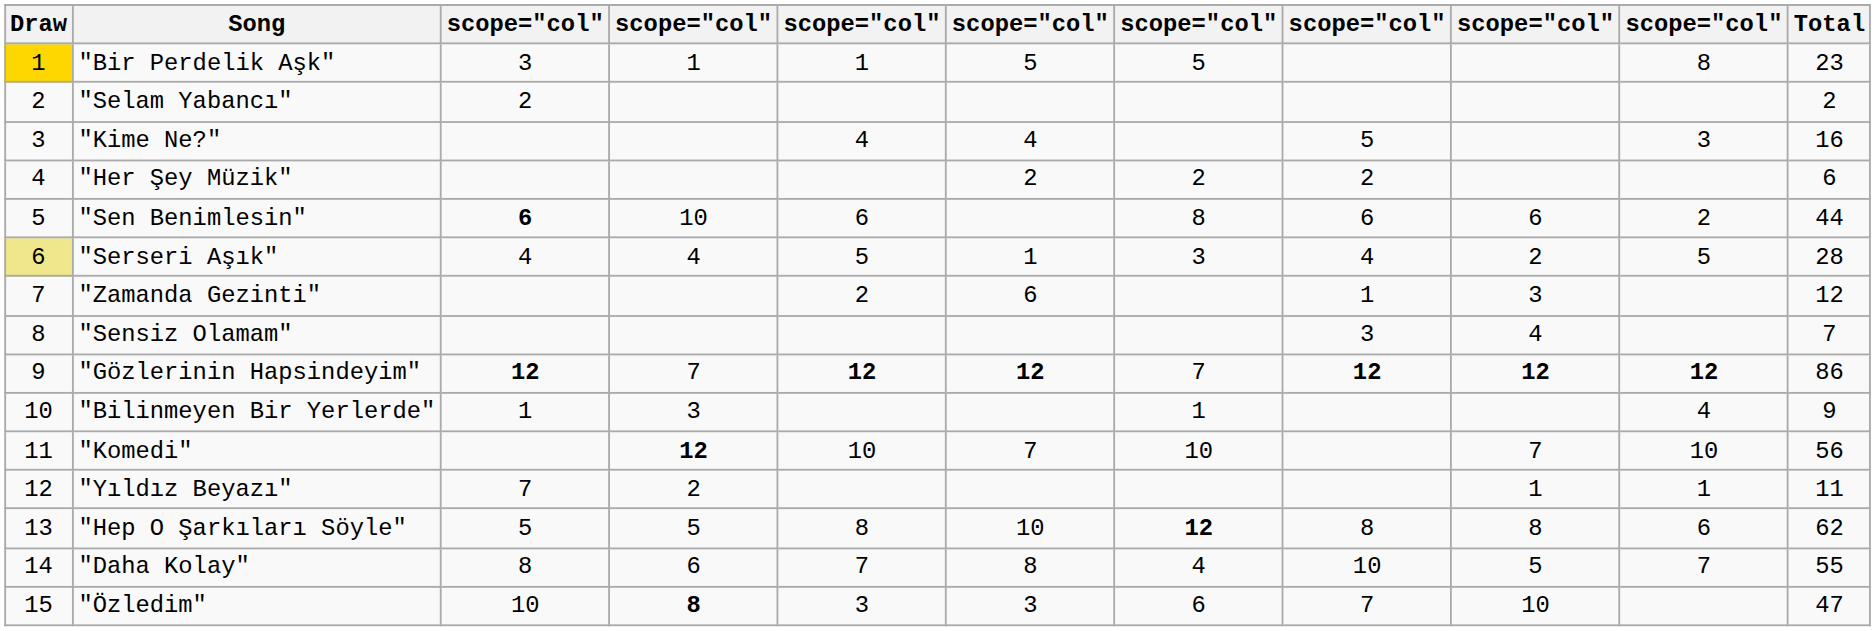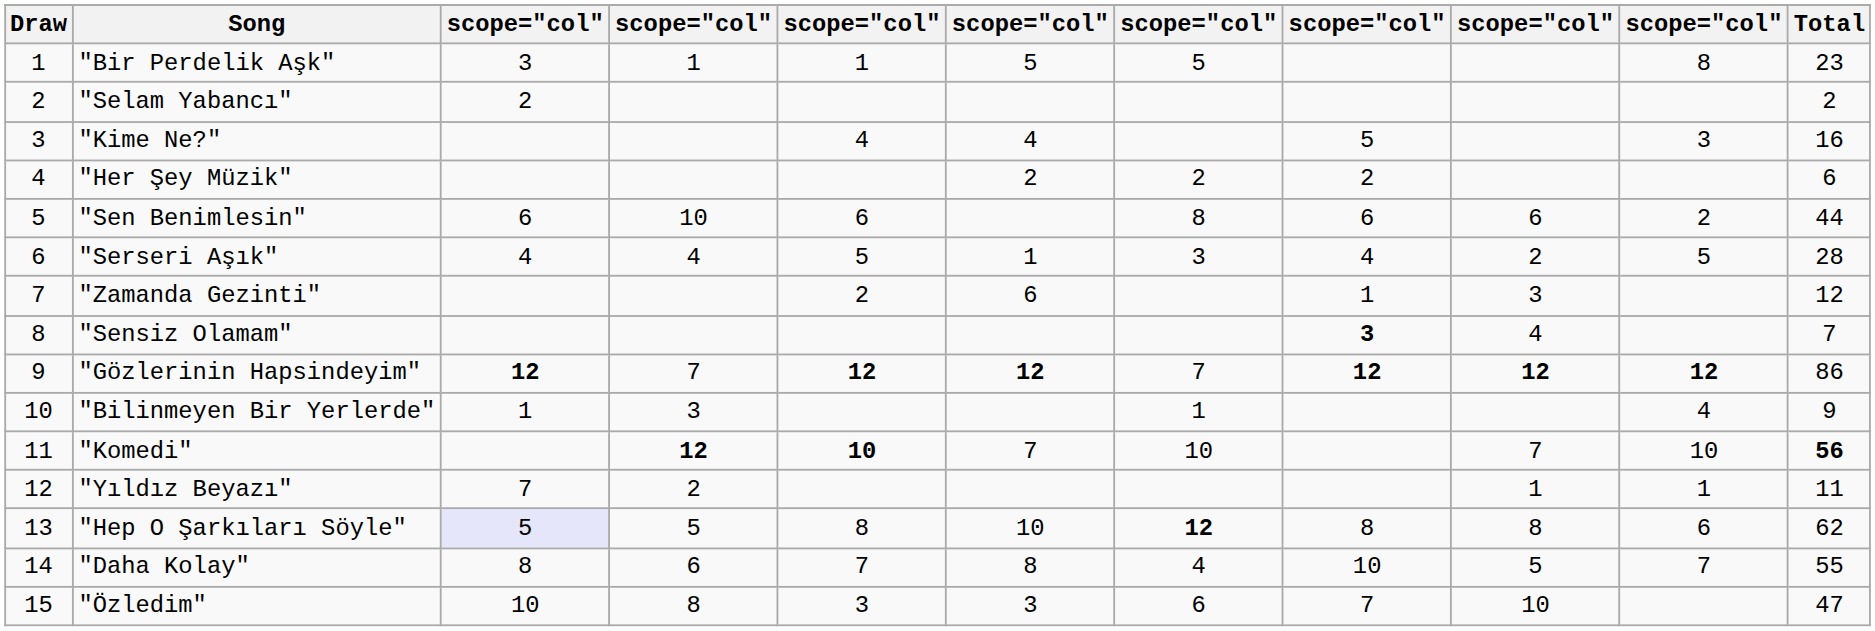(39, 63) gold background -> (39, 63) no background
(525, 218) bold -> (525, 218) normal
(39, 257) khaki background -> (39, 257) no background
(1367, 334) normal -> (1367, 334) bold
(862, 451) normal -> (862, 451) bold
(1829, 451) normal -> (1829, 451) bold
(525, 528) no background -> (525, 528) lavender background
(694, 606) bold -> (694, 606) normal
